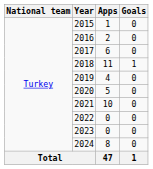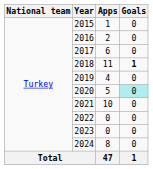(134, 64) normal -> (134, 64) bold
(134, 91) no background -> (134, 91) paleturquoise background
